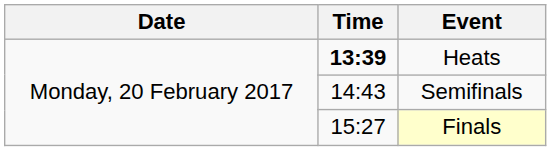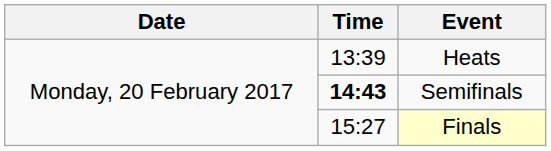(358, 57) bold -> (358, 57) normal
(358, 92) normal -> (358, 92) bold
